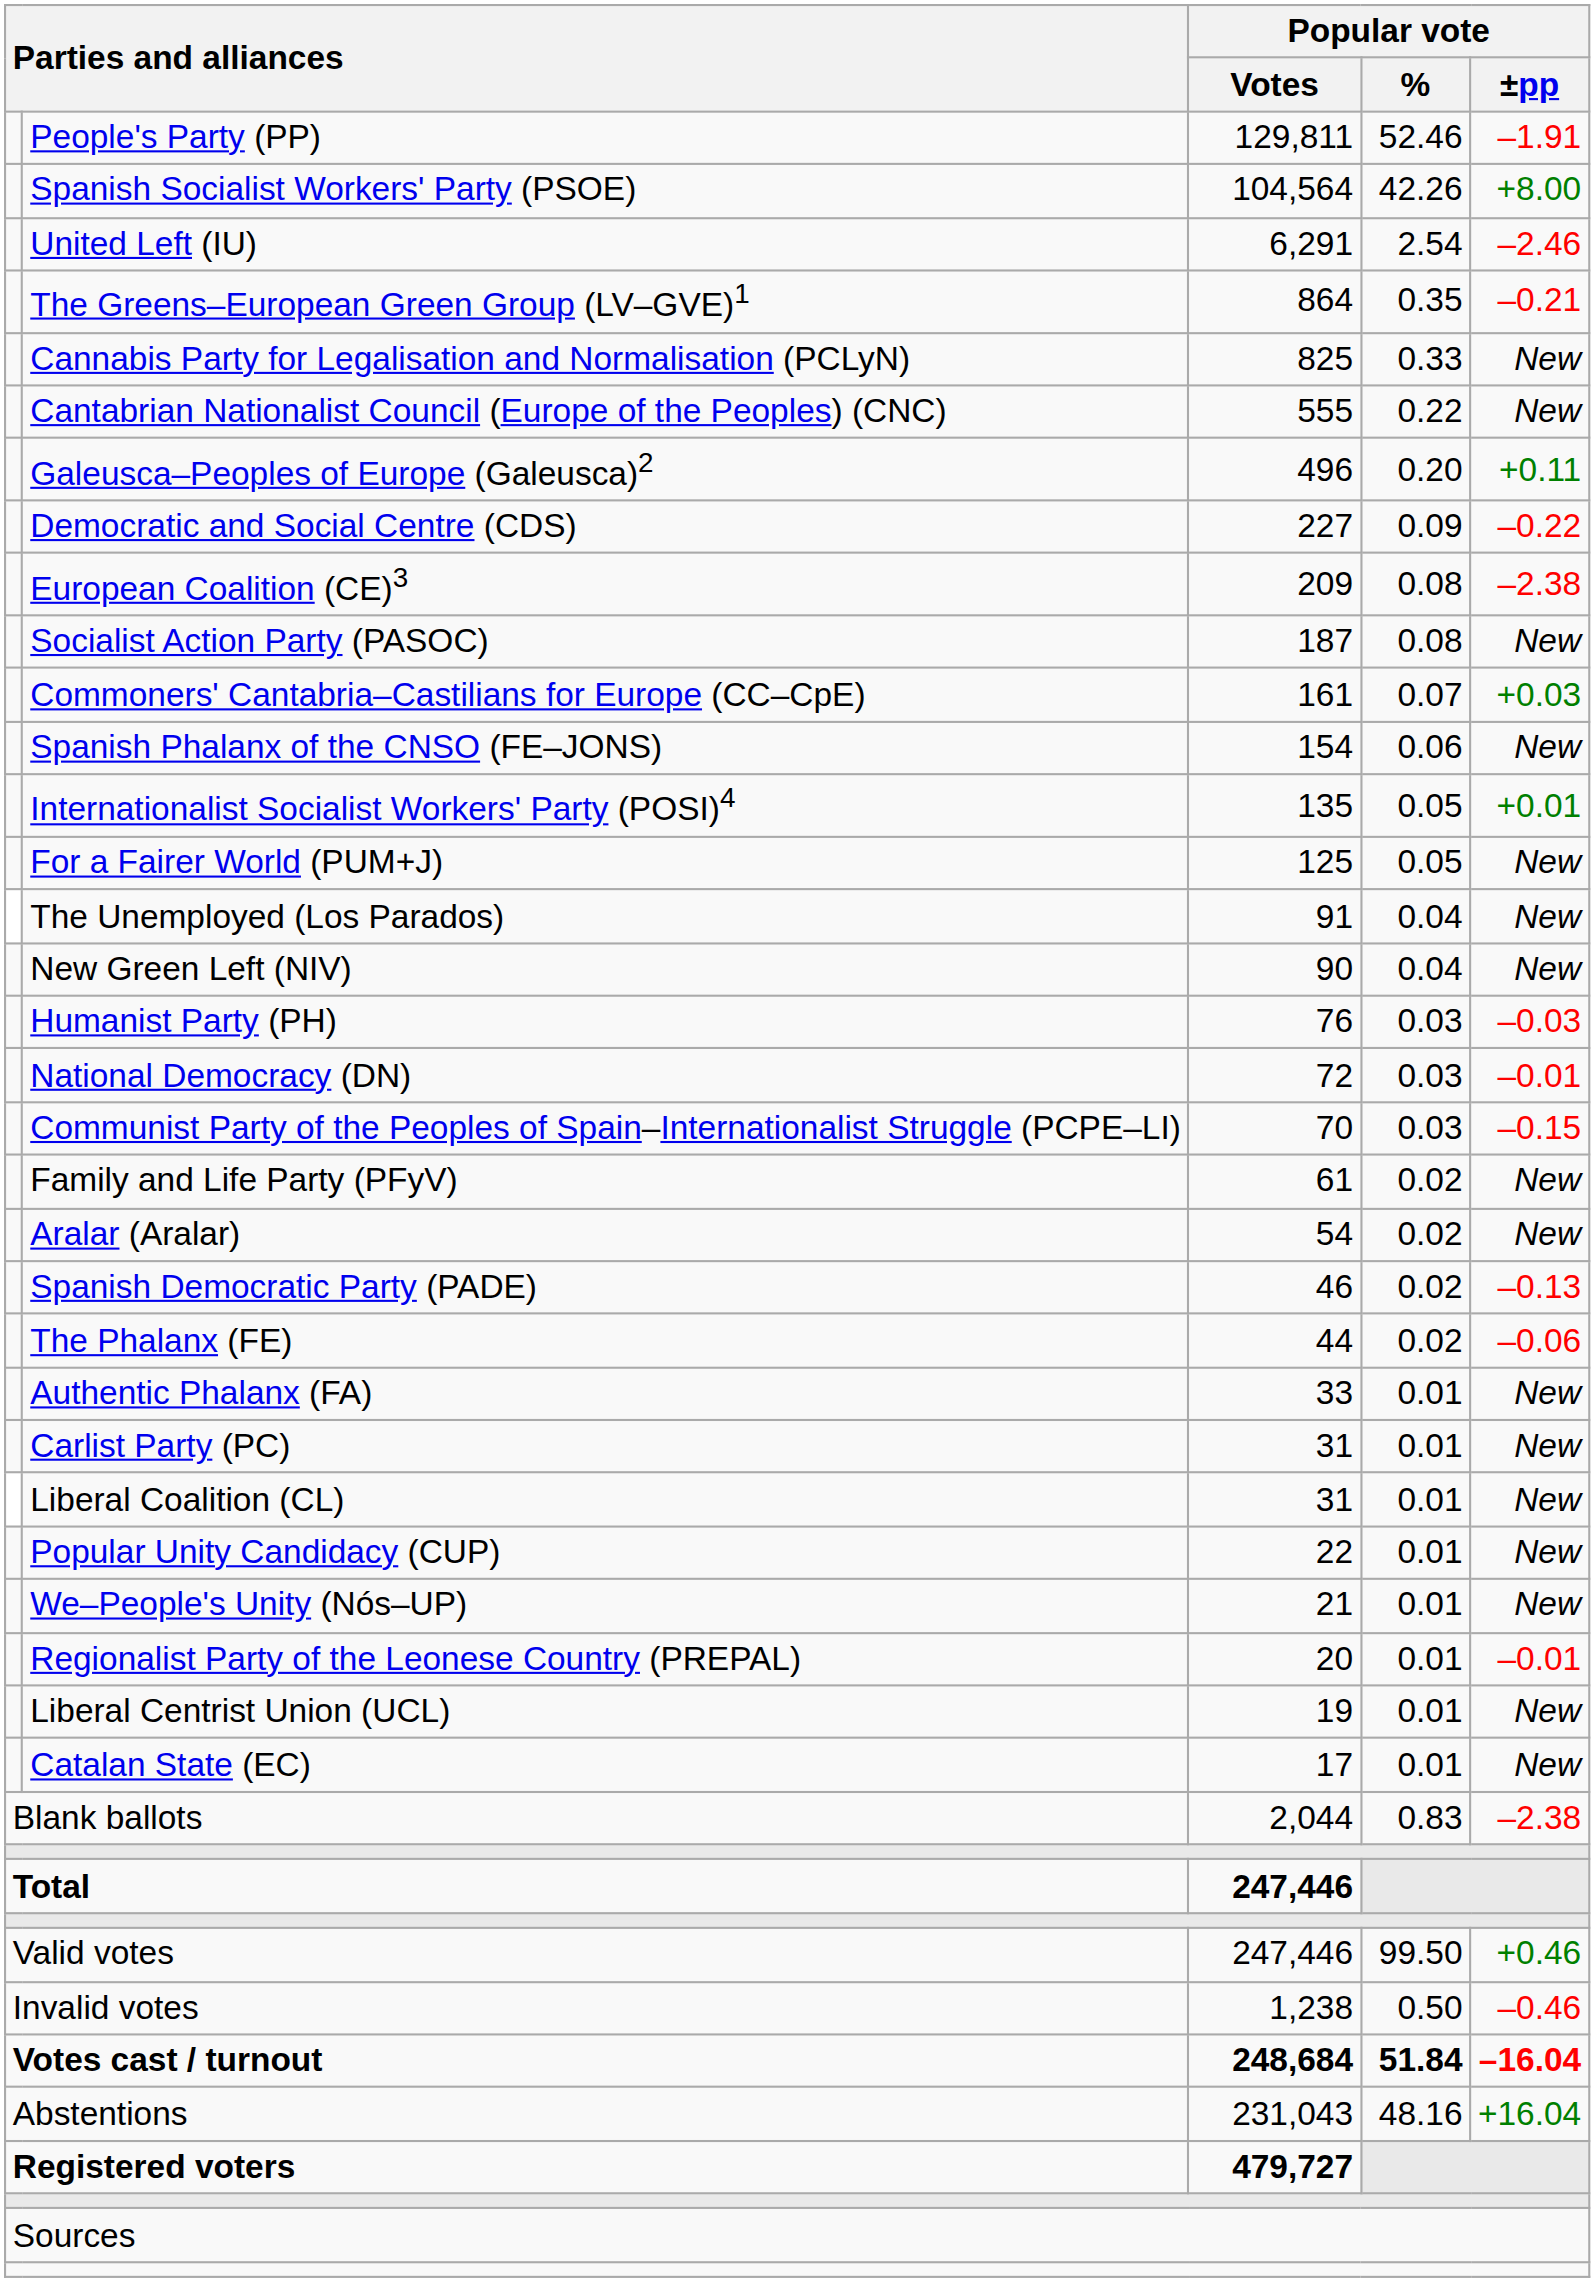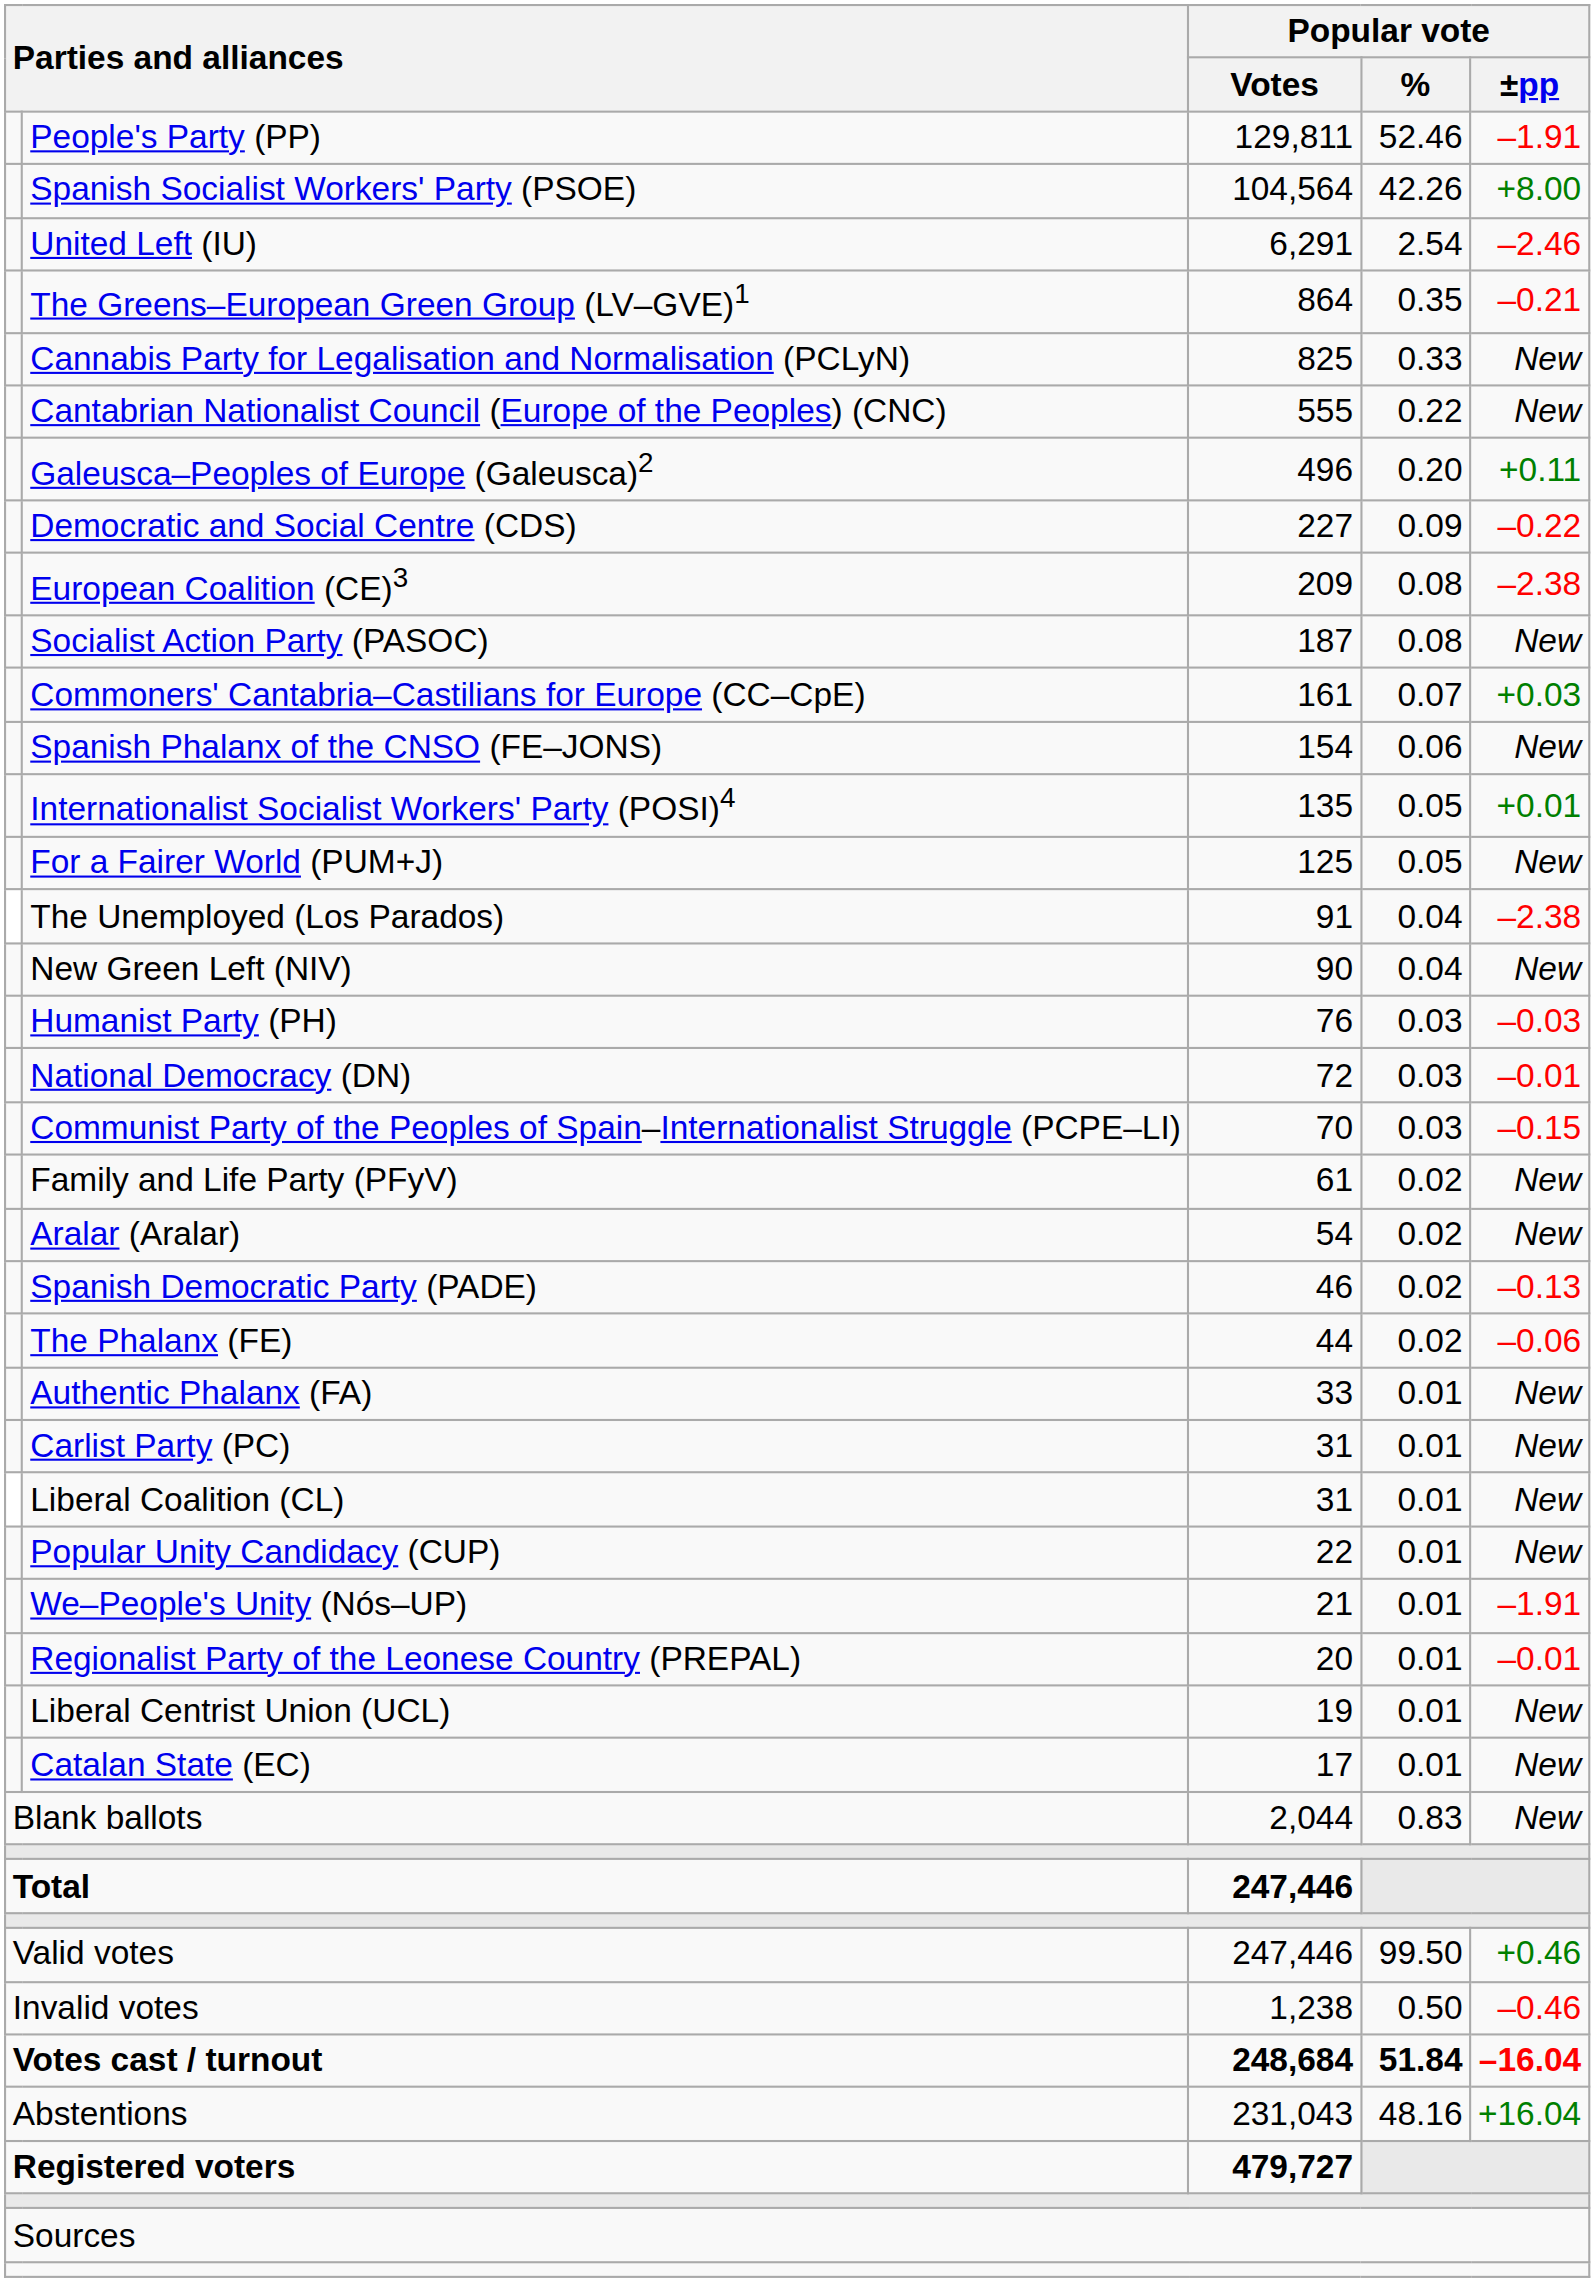(1548, 915) New -> (1539, 915) –2.38
(1548, 1605) New -> (1539, 1605) –1.91
(1539, 1817) –2.38 -> (1548, 1817) New
